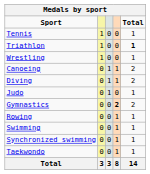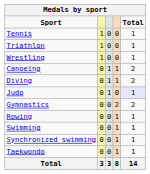(133, 46) bold -> (133, 46) normal
(133, 93) no background -> (133, 93) lavender background
(117, 105) bold -> (117, 105) normal
